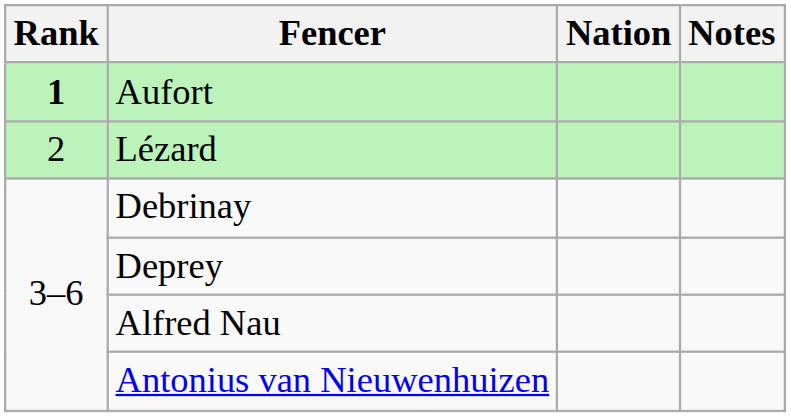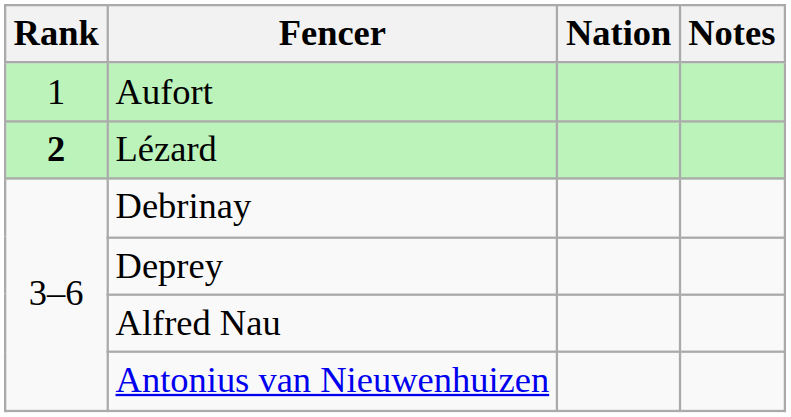(56, 91) bold -> (56, 91) normal
(56, 149) normal -> (56, 149) bold
